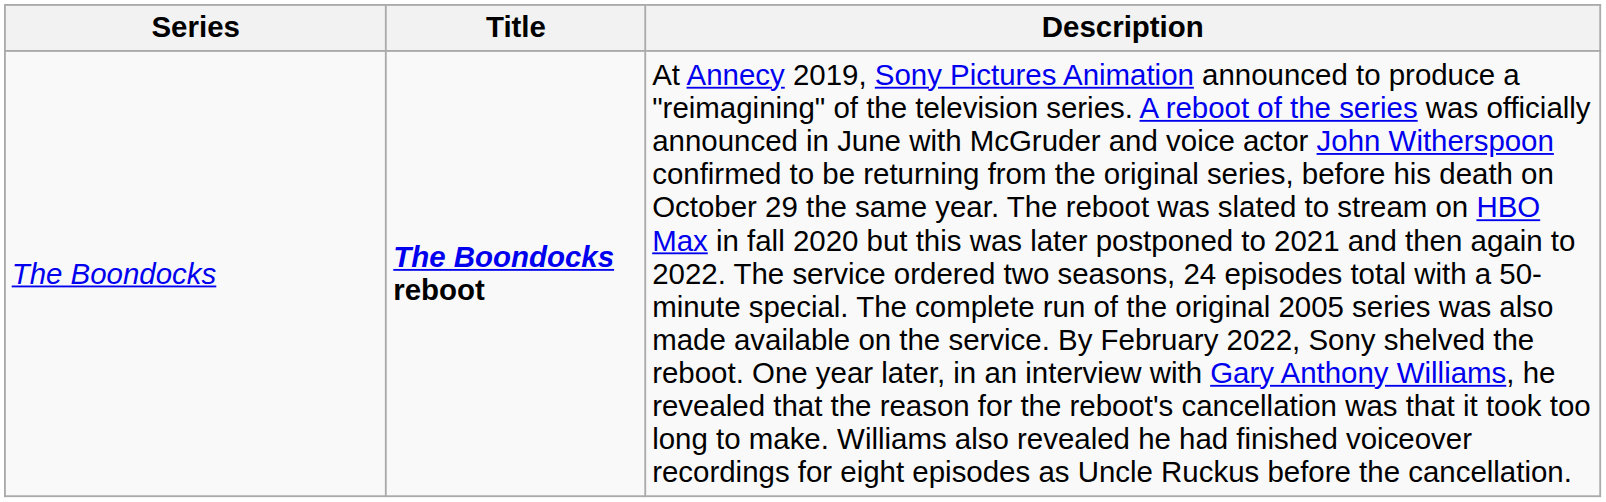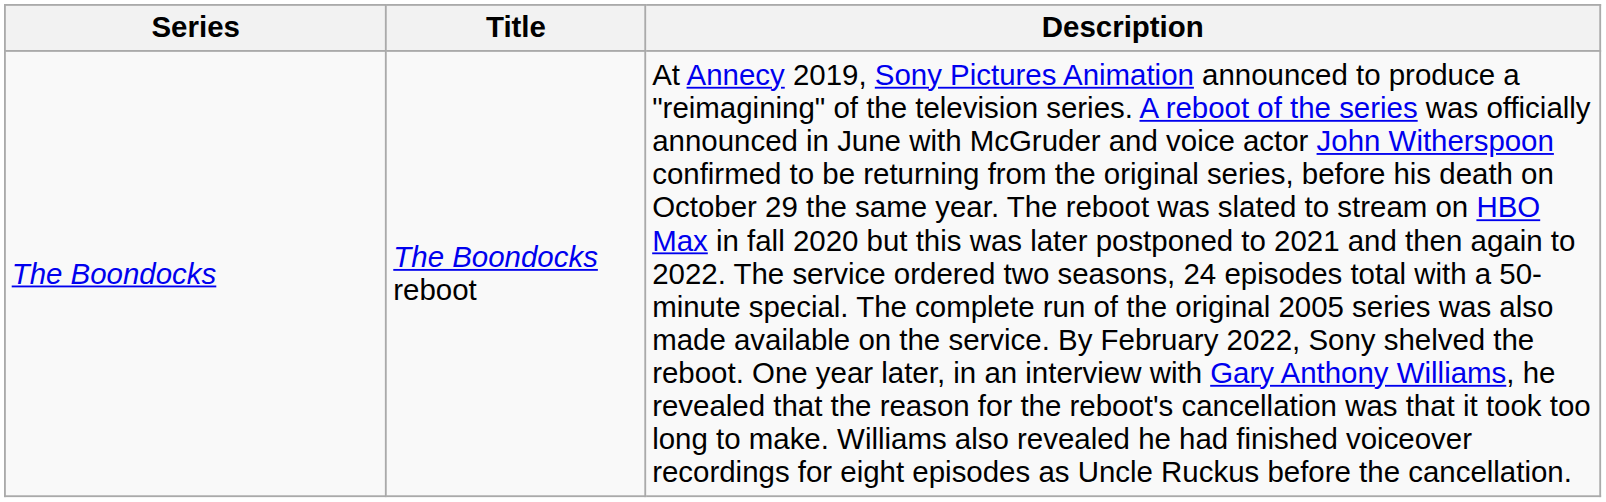(504, 273) bold -> (496, 273) normal
